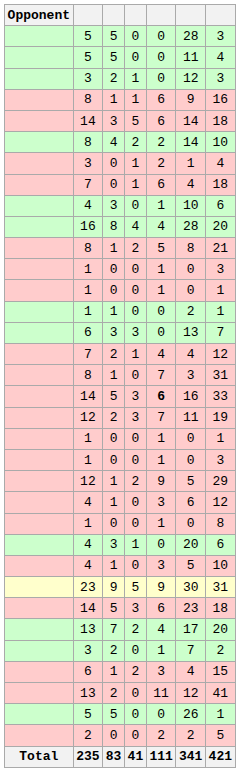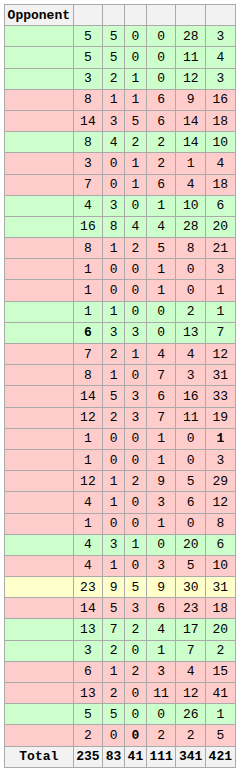(88, 333) normal -> (88, 333) bold
(161, 396) bold -> (161, 396) normal
(220, 439) normal -> (220, 439) bold
(135, 735) normal -> (135, 735) bold
